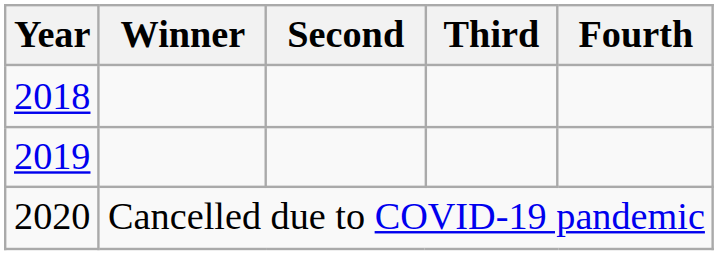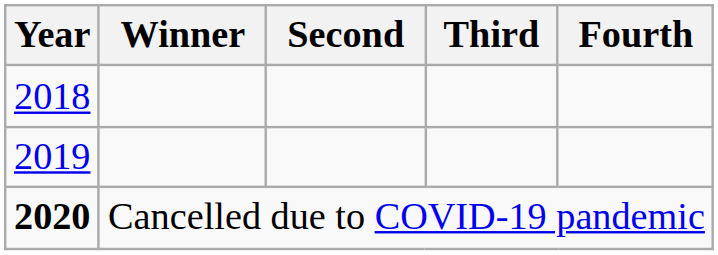(52, 216) normal -> (52, 216) bold
